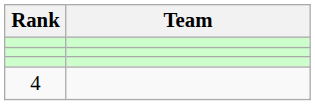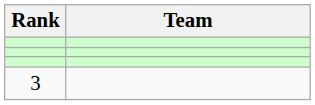(35, 82) 4 -> (35, 82) 3
